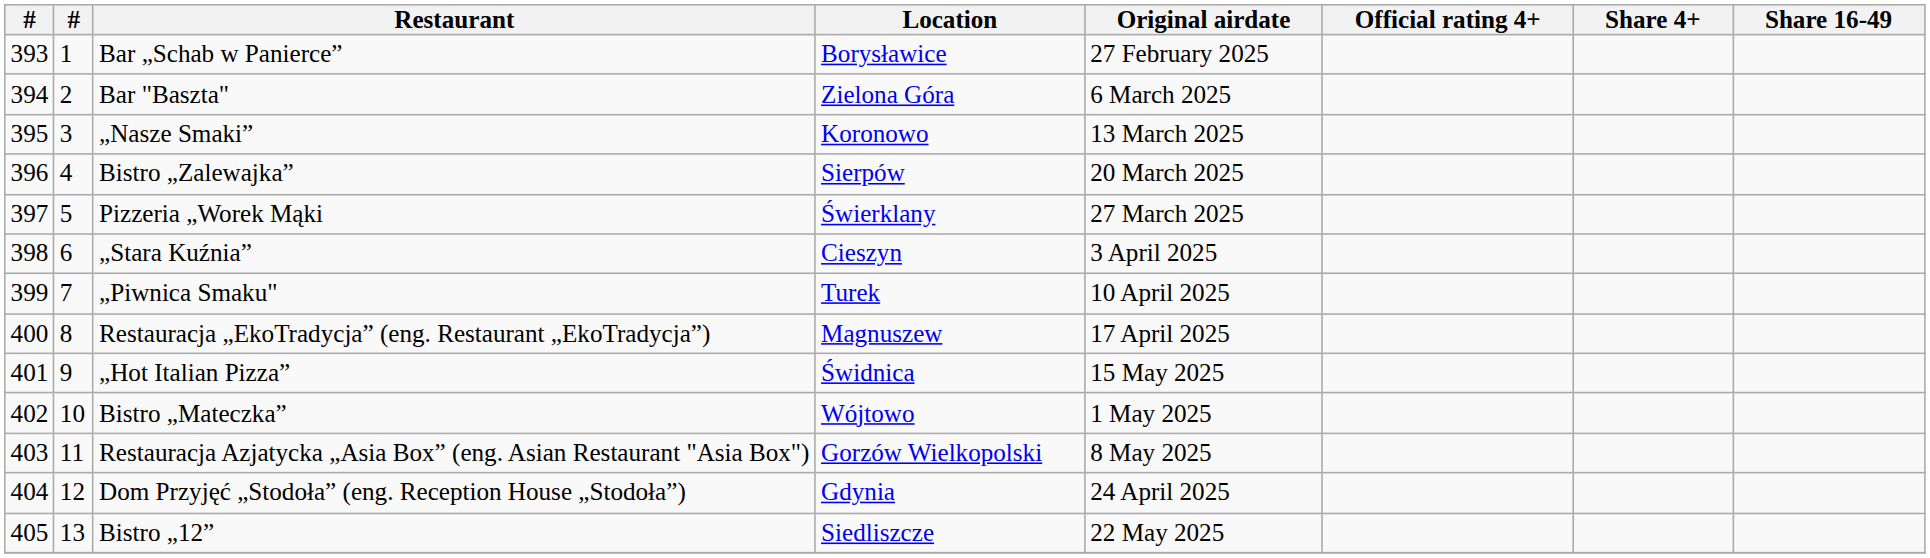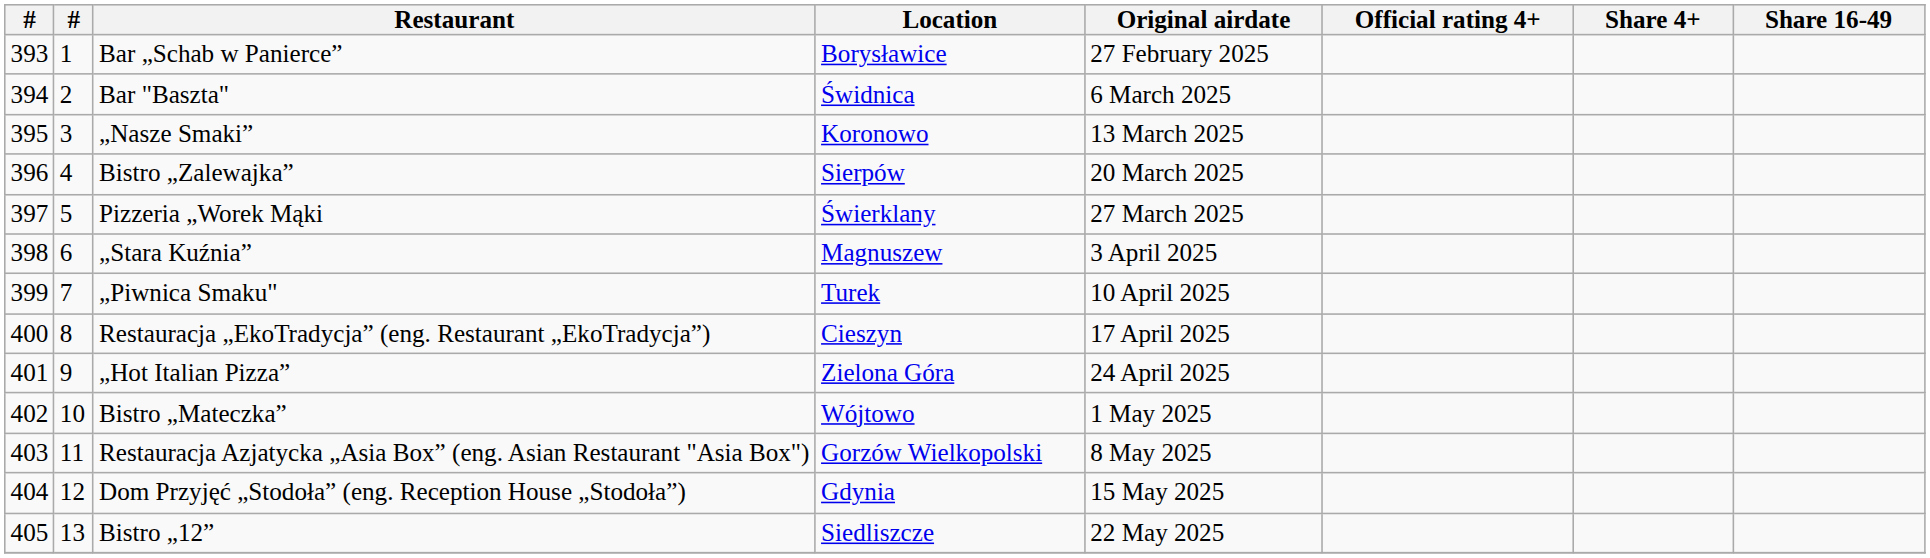(888, 94) Zielona Góra -> (868, 94) Świdnica
(862, 253) Cieszyn -> (882, 253) Magnuszew
(882, 333) Magnuszew -> (862, 333) Cieszyn
(868, 372) Świdnica -> (888, 372) Zielona Góra
(1157, 372) 15 May 2025 -> (1160, 372) 24 April 2025
(1160, 492) 24 April 2025 -> (1157, 492) 15 May 2025
